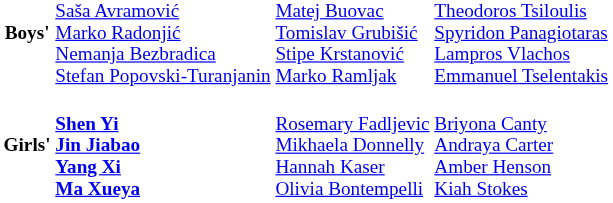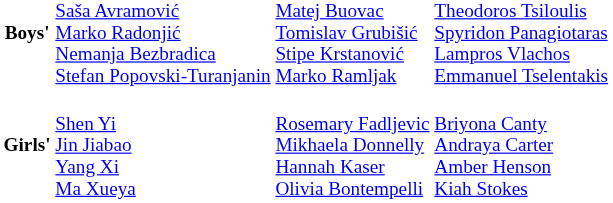(98, 156) bold -> (96, 156) normal
